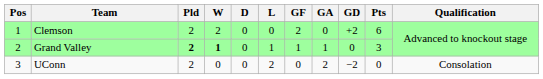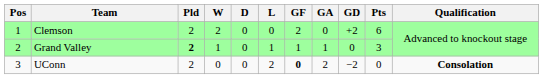(218, 47) bold -> (218, 47) normal
(298, 64) normal -> (298, 64) bold
(465, 64) normal -> (465, 64) bold
